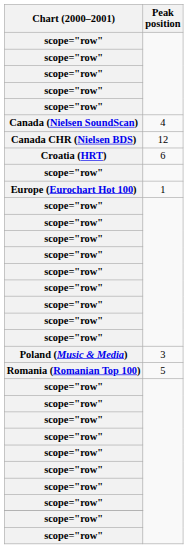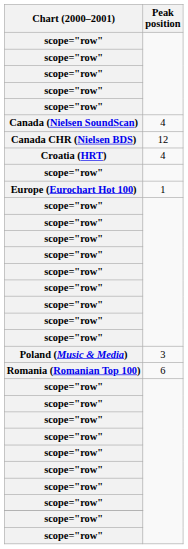(163, 156) 6 -> (163, 156) 4
(163, 370) 5 -> (163, 370) 6
